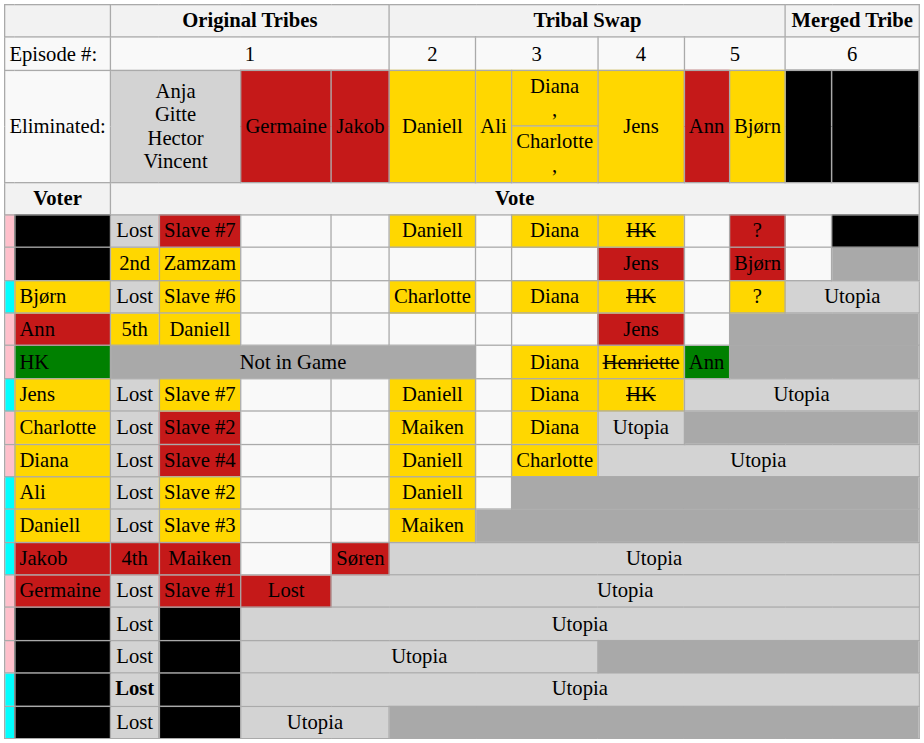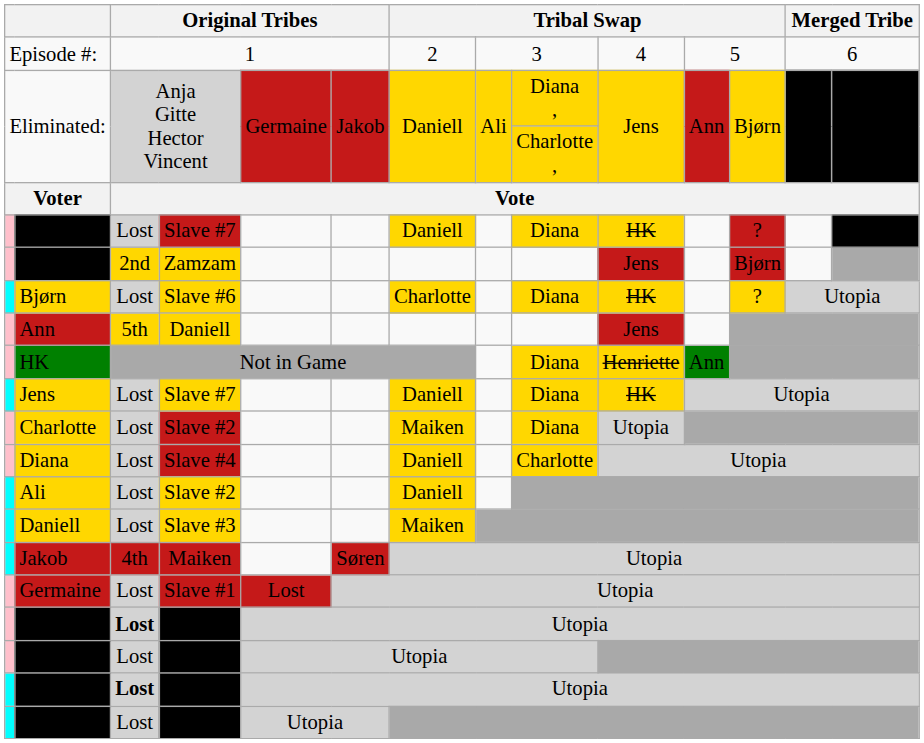(135, 623) normal -> (135, 623) bold
